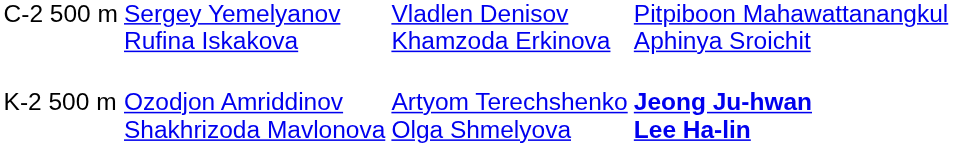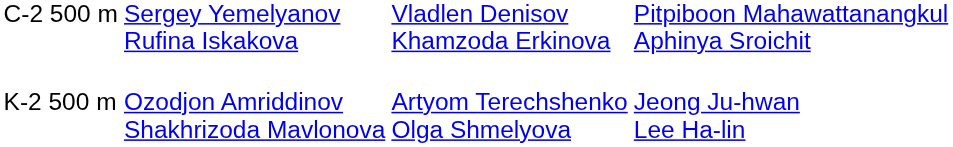(723, 116) bold -> (717, 116) normal
